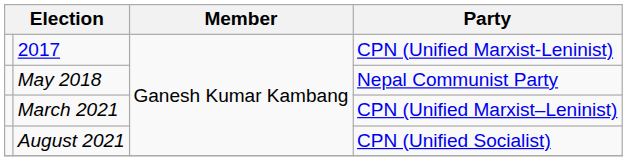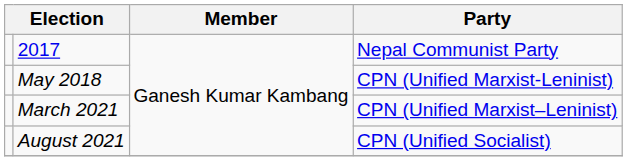(485, 49) CPN (Unified Marxist-Leninist) -> (458, 49) Nepal Communist Party
(458, 79) Nepal Communist Party -> (485, 79) CPN (Unified Marxist-Leninist)
